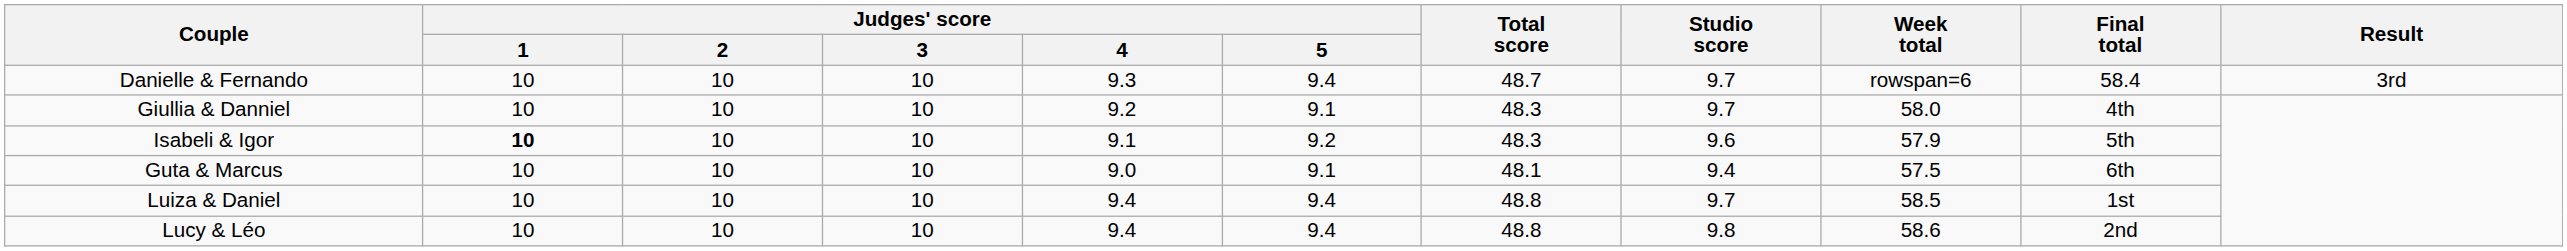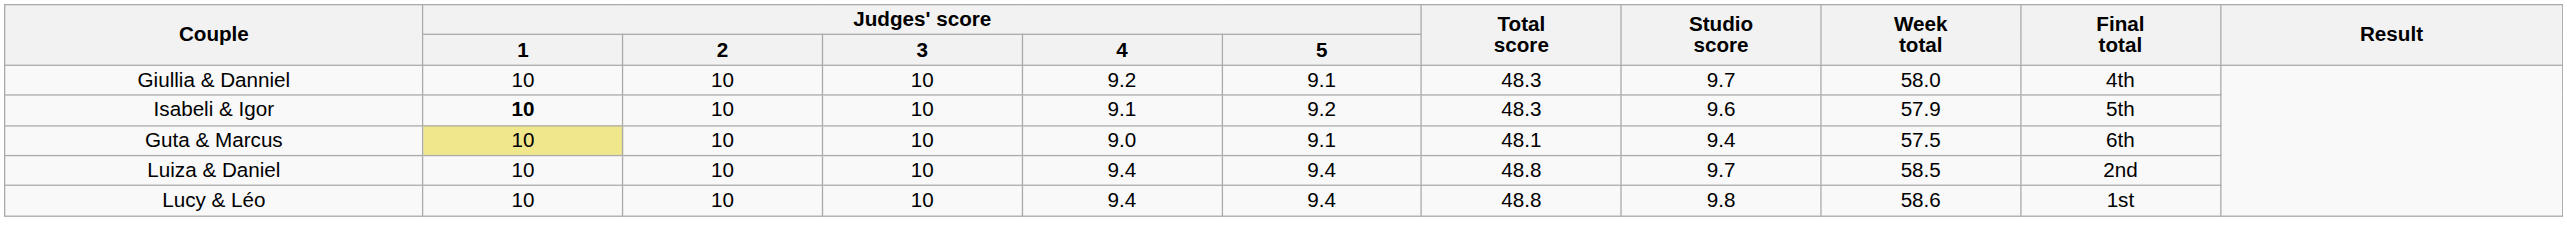- row: (214, 79)
(523, 170) no background -> (523, 140) khaki background
(2120, 200) 1st -> (2120, 170) 2nd
(2120, 230) 2nd -> (2120, 200) 1st
